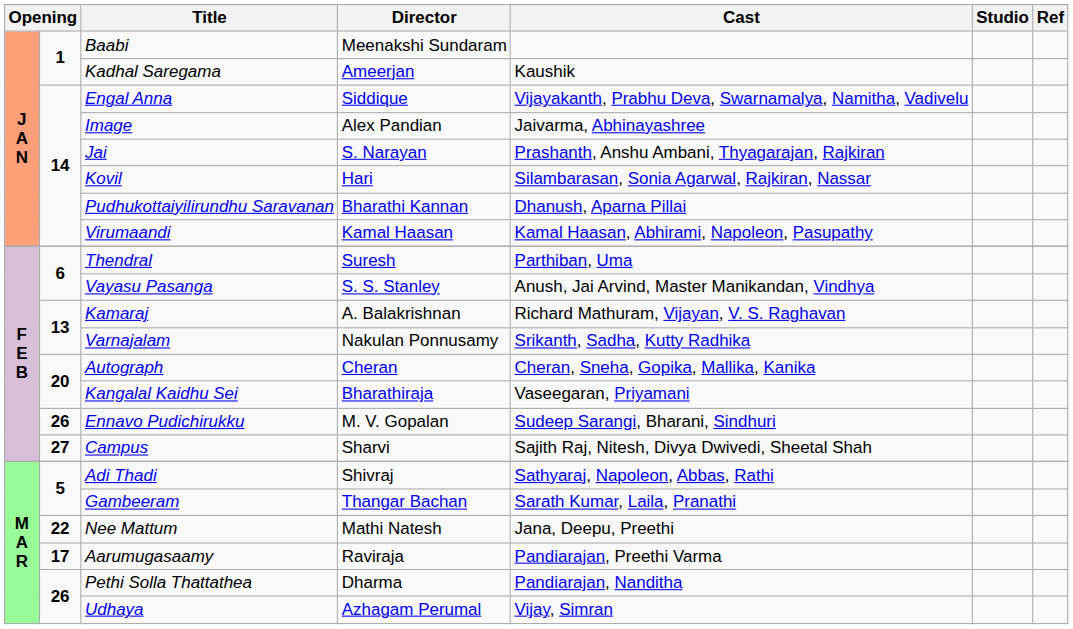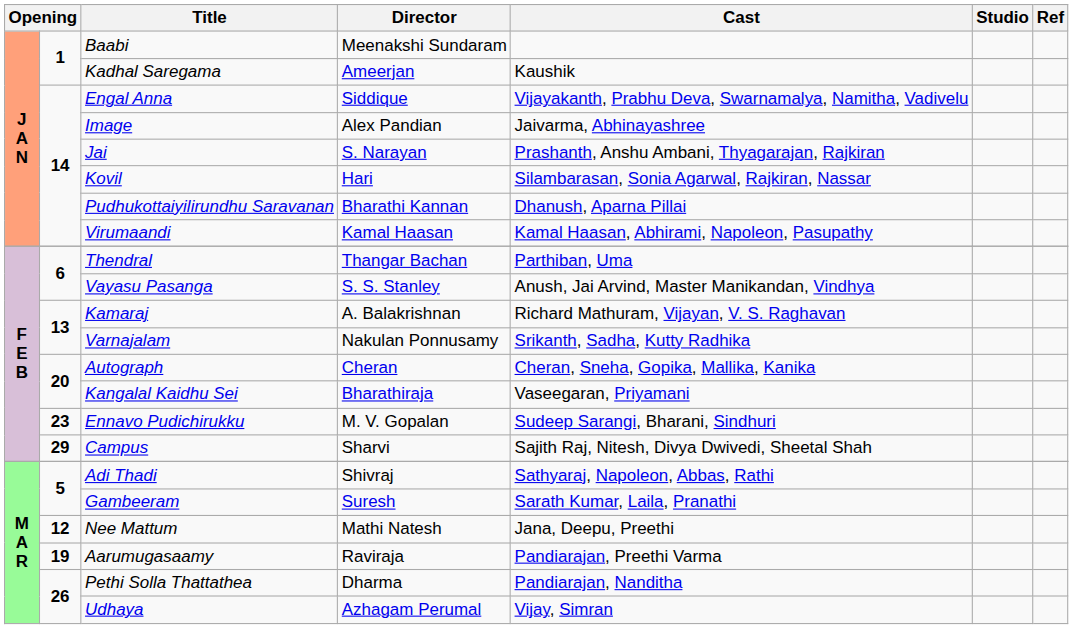(369, 260) Suresh -> (404, 260) Thangar Bachan
(60, 421) 26 -> (60, 421) 23
(60, 448) 27 -> (60, 448) 29
(404, 502) Thangar Bachan -> (369, 502) Suresh
(60, 529) 22 -> (60, 529) 12
(60, 555) 17 -> (60, 555) 19
